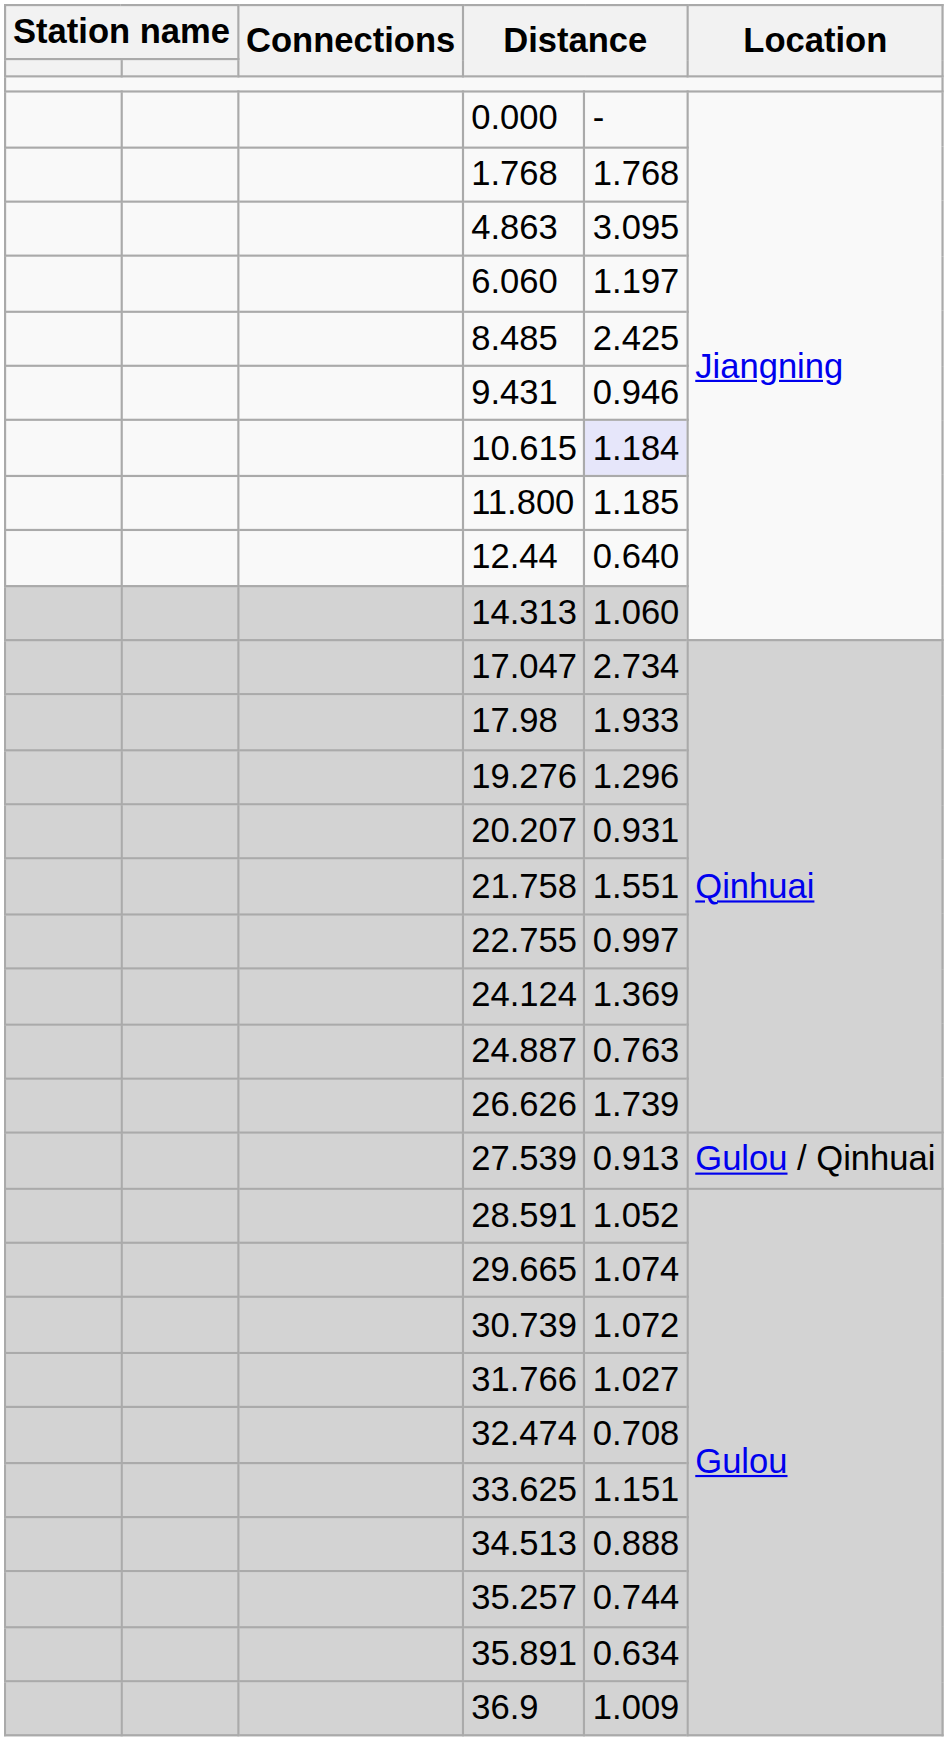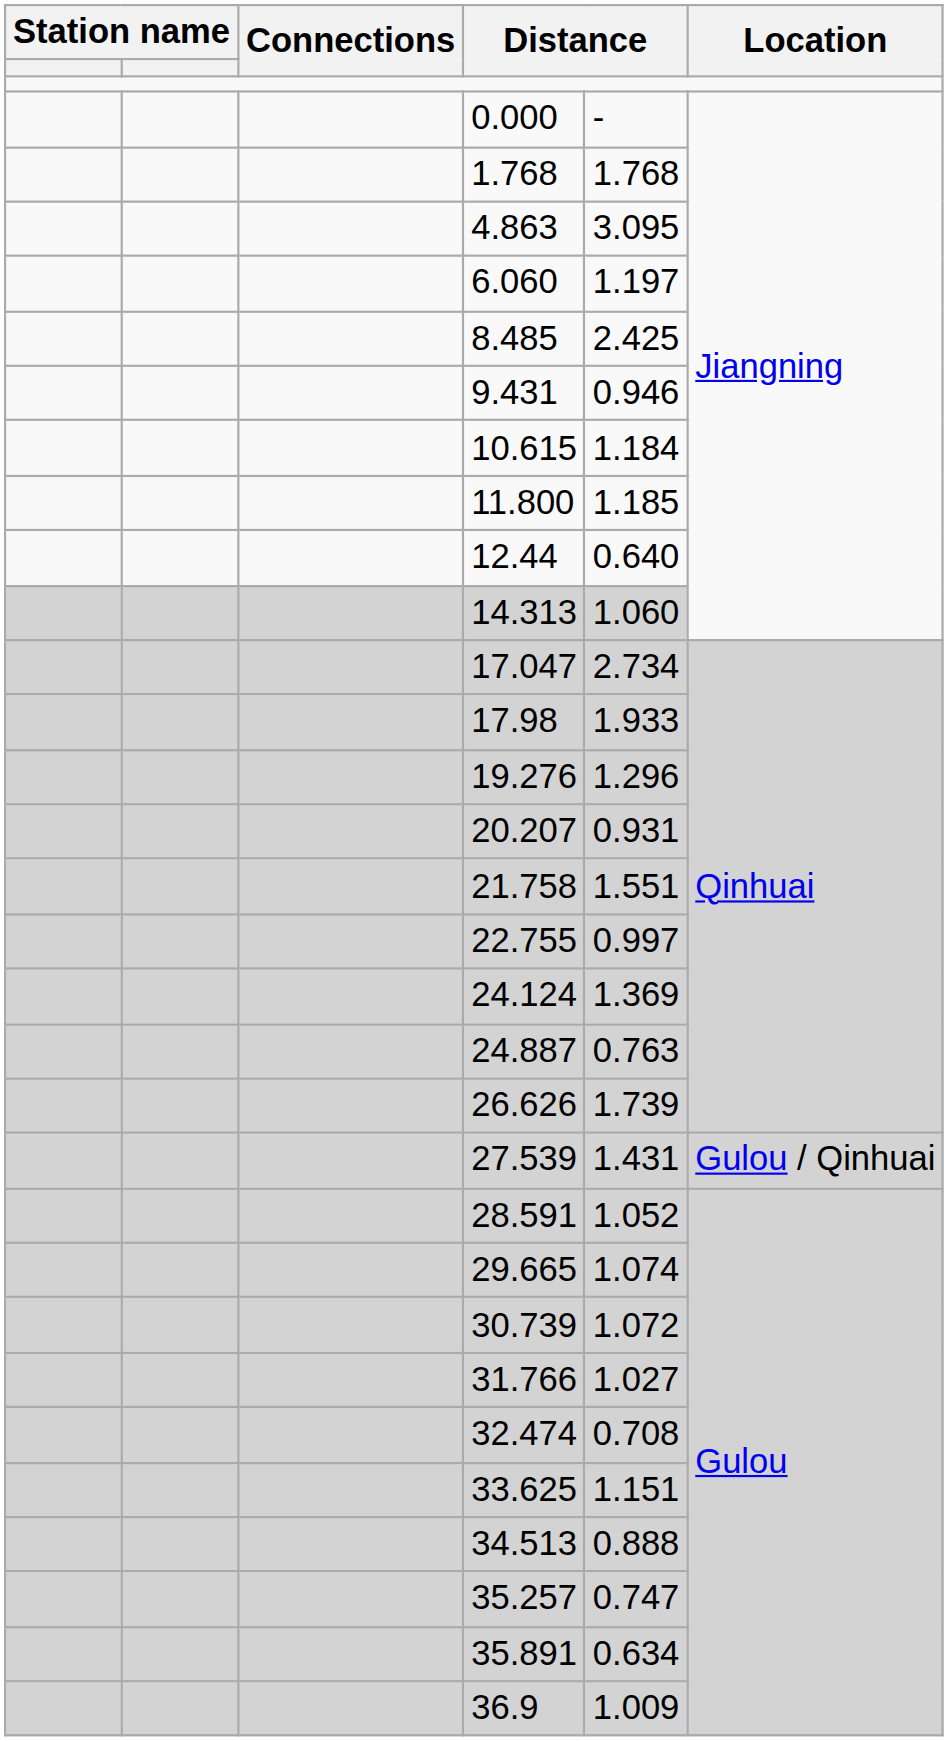(636, 447) lavender background -> (636, 447) no background
(636, 1159) 0.913 -> (636, 1159) 1.431
(636, 1598) 0.744 -> (636, 1598) 0.747
